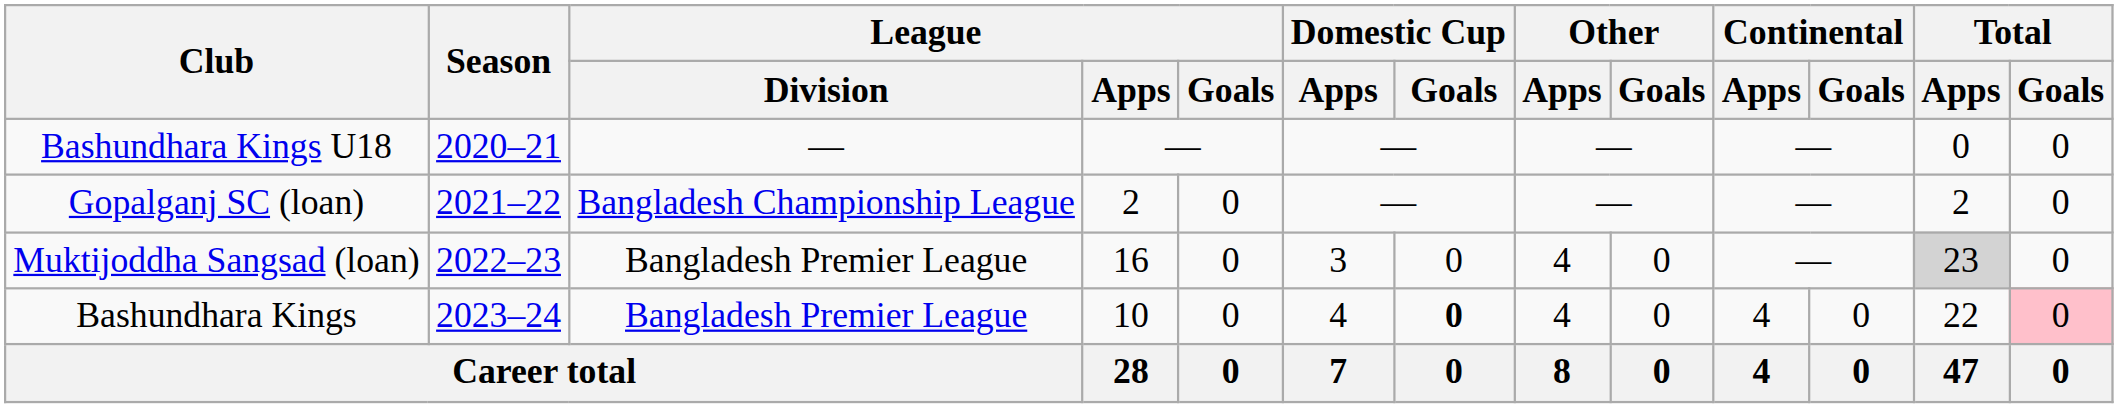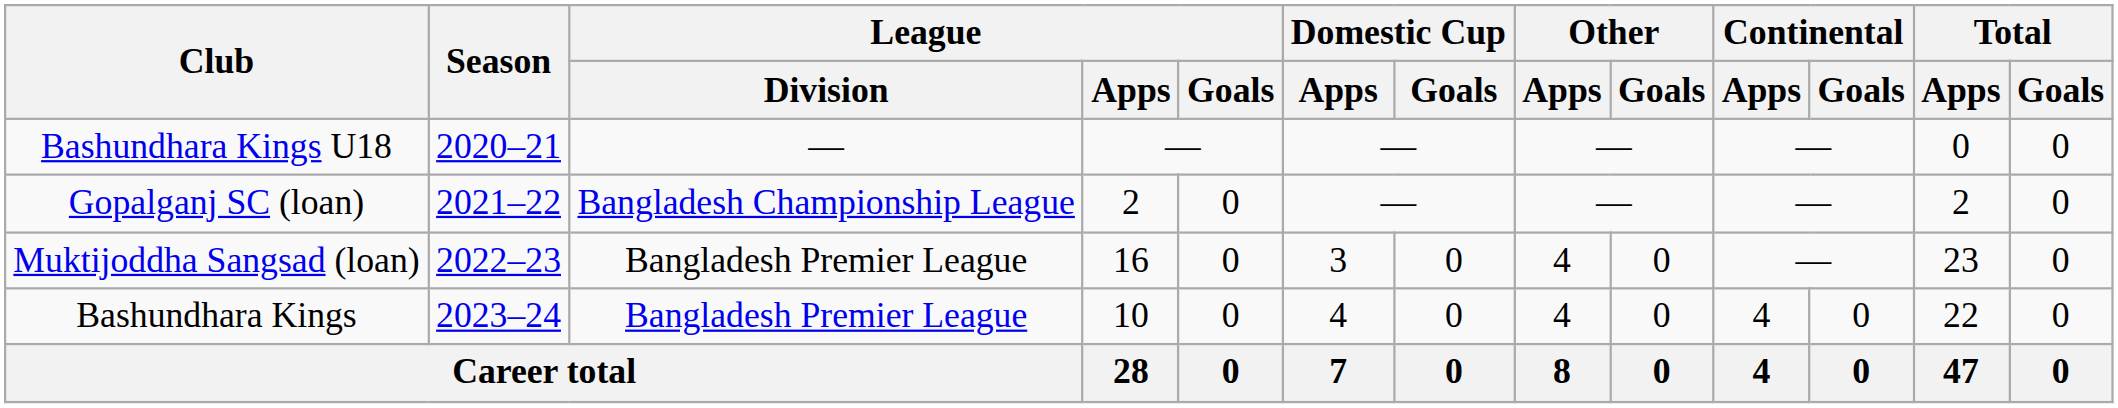(1961, 259) lightgrey background -> (1961, 259) no background
(1454, 315) bold -> (1454, 315) normal
(2061, 315) pink background -> (2061, 315) no background
